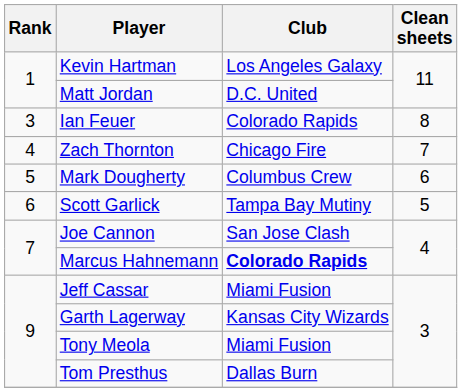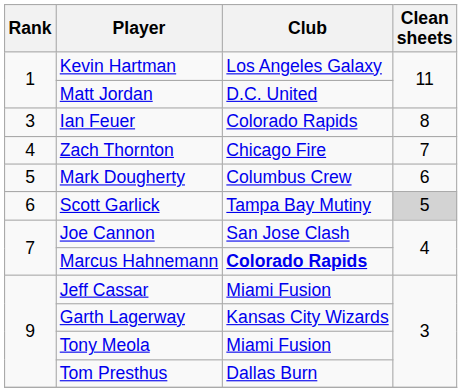(425, 205) no background -> (425, 205) lightgrey background
